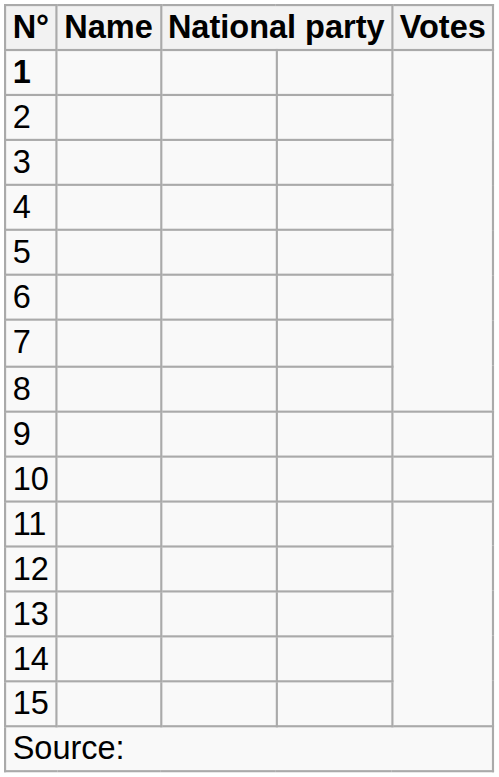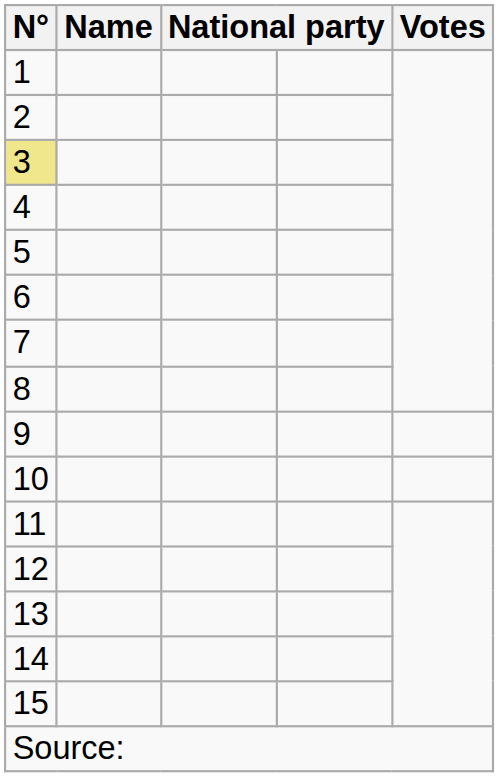(22, 72) bold -> (22, 72) normal
(22, 162) no background -> (22, 162) khaki background
